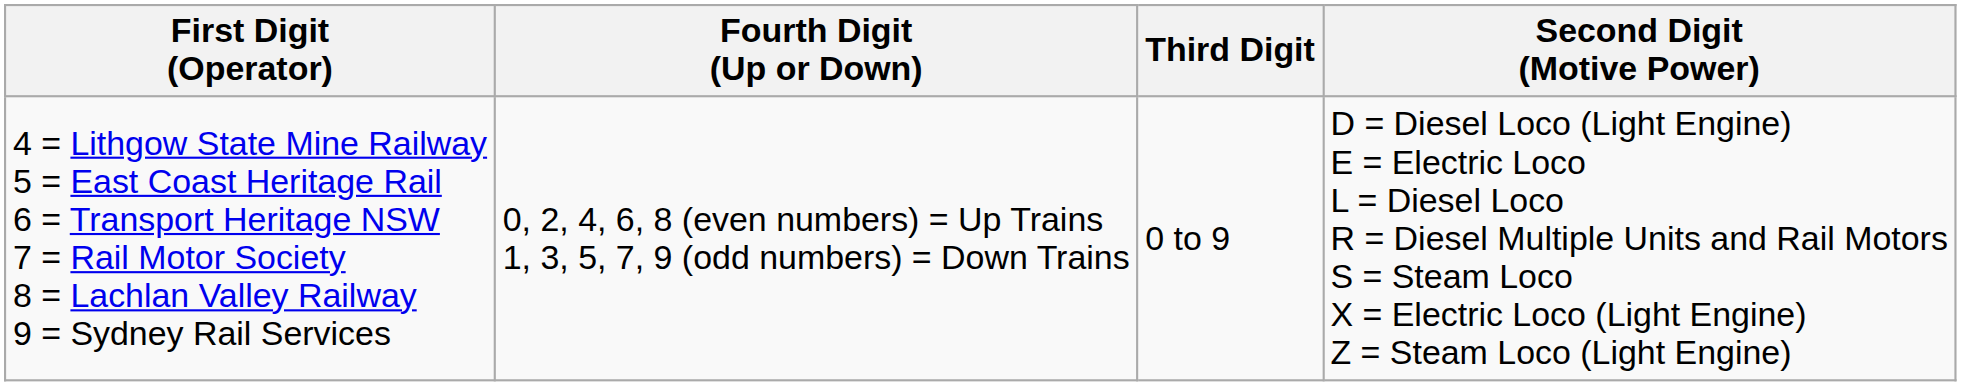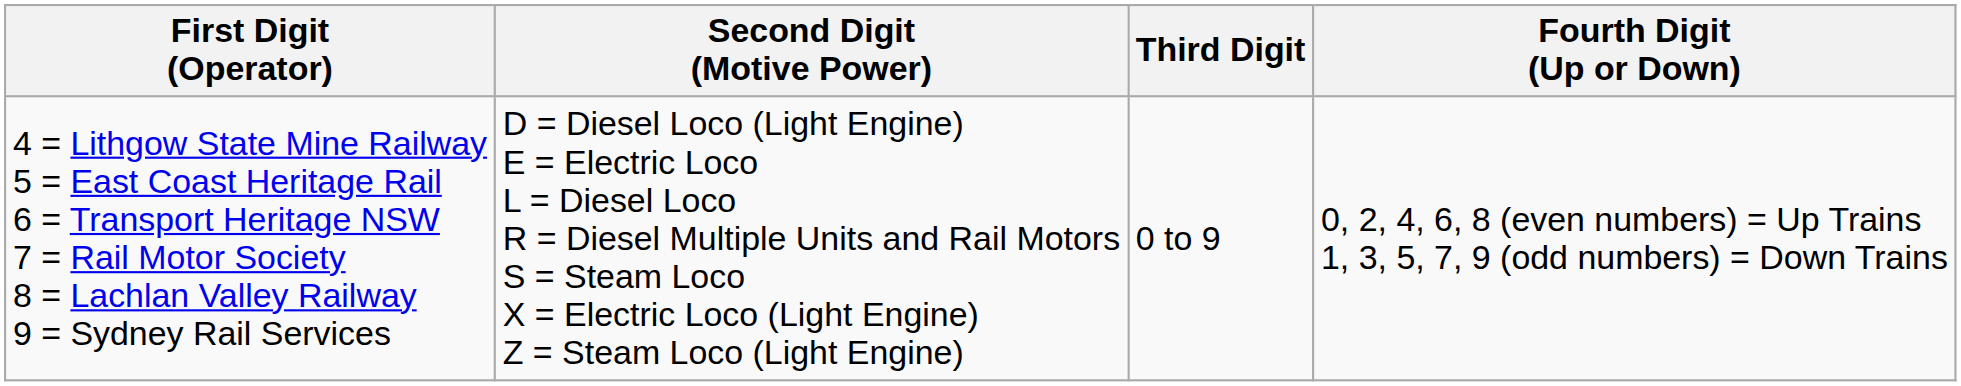columns swapped: (1639, 50) <-> (816, 50)
